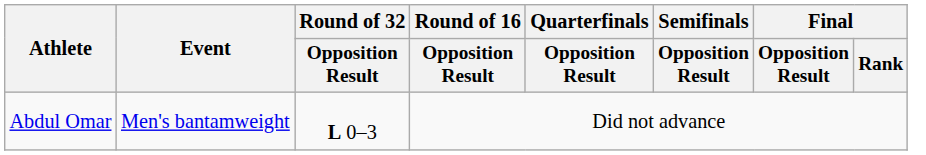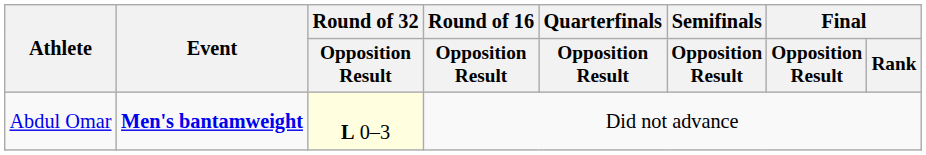(205, 121) normal -> (212, 121) bold
(352, 133) no background -> (366, 133) lightyellow background
